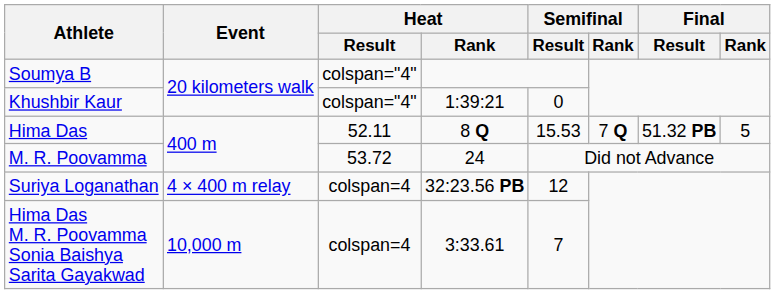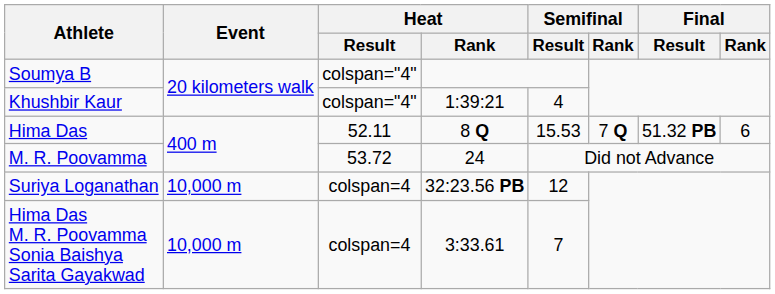(558, 102) 0 -> (558, 102) 4
(745, 130) 5 -> (745, 130) 6
(229, 187) 4 × 400 m relay -> (204, 187) 10,000 m
